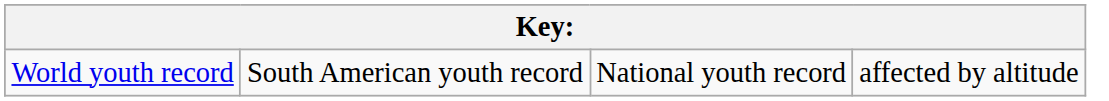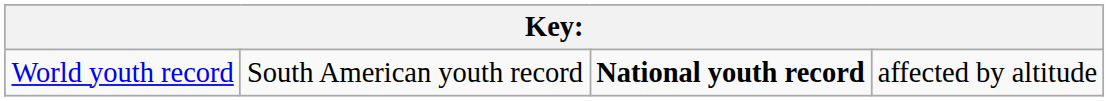(721, 72) normal -> (730, 72) bold
